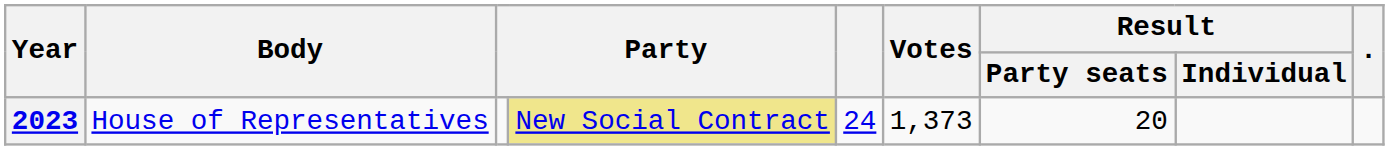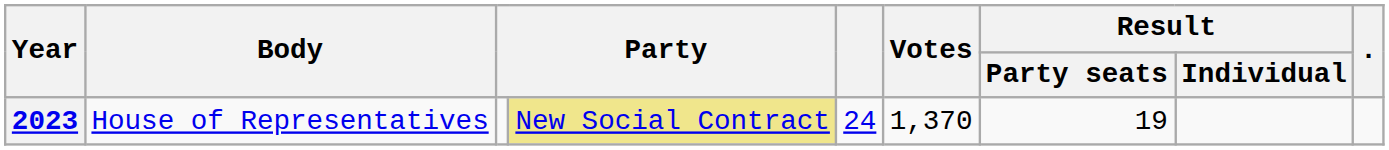(931, 121) 1,373 -> (931, 121) 1,370
(1151, 121) 20 -> (1151, 121) 19
